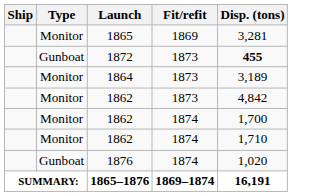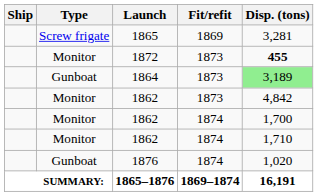(62, 35) Monitor -> (74, 35) Screw frigate
(62, 56) Gunboat -> (74, 56) Monitor
(62, 77) Monitor -> (74, 77) Gunboat
(252, 77) no background -> (278, 77) lightgreen background
